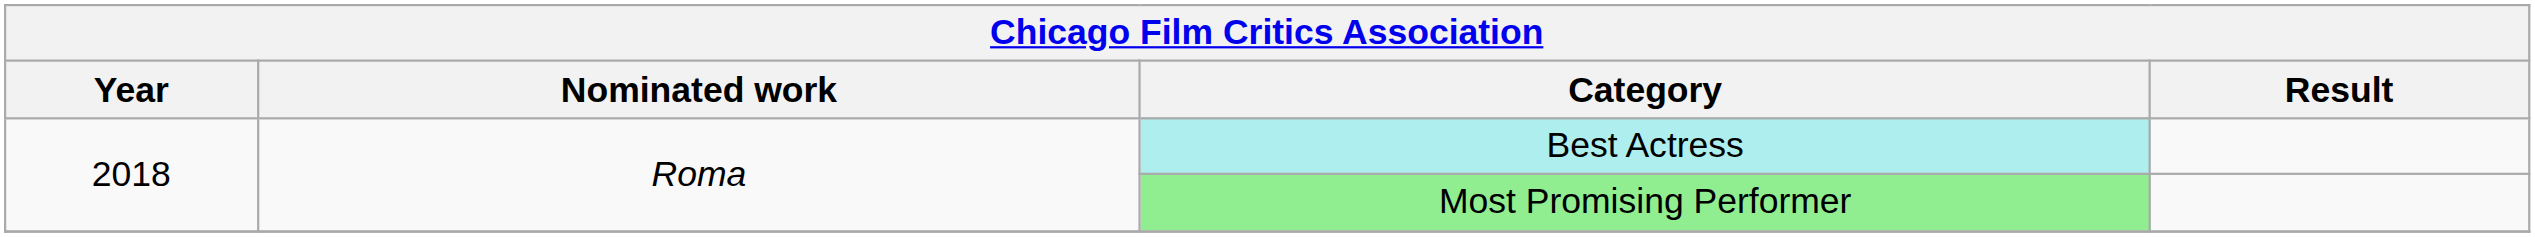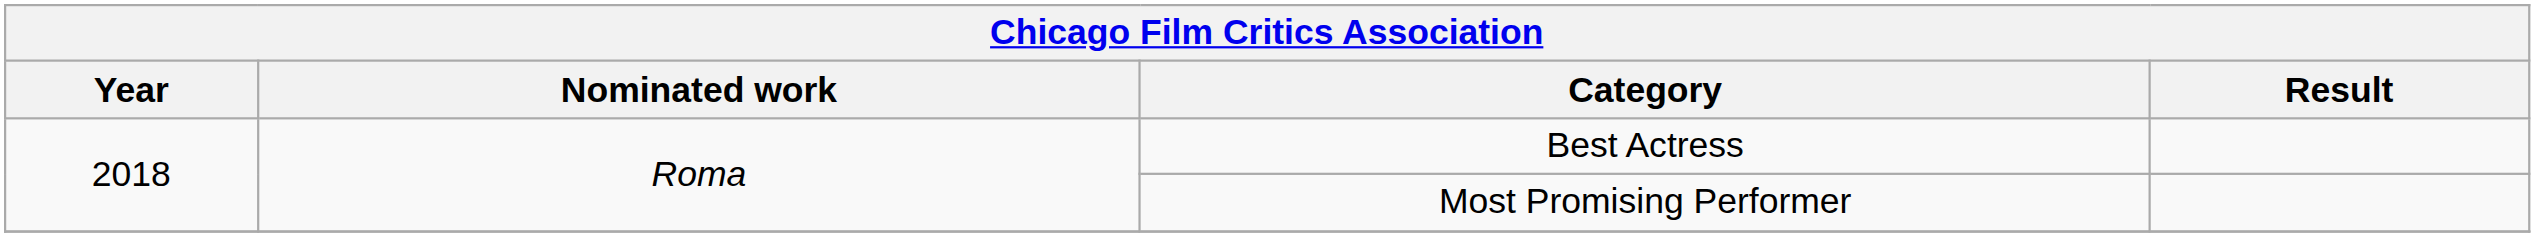(1645, 145) paleturquoise background -> (1645, 145) no background
(1645, 201) lightgreen background -> (1645, 201) no background
